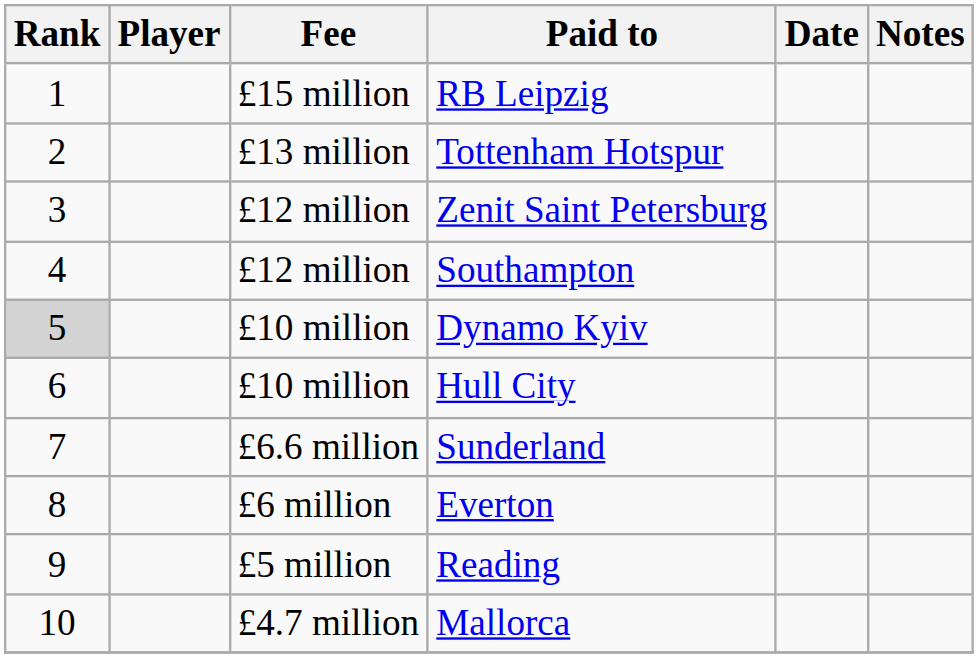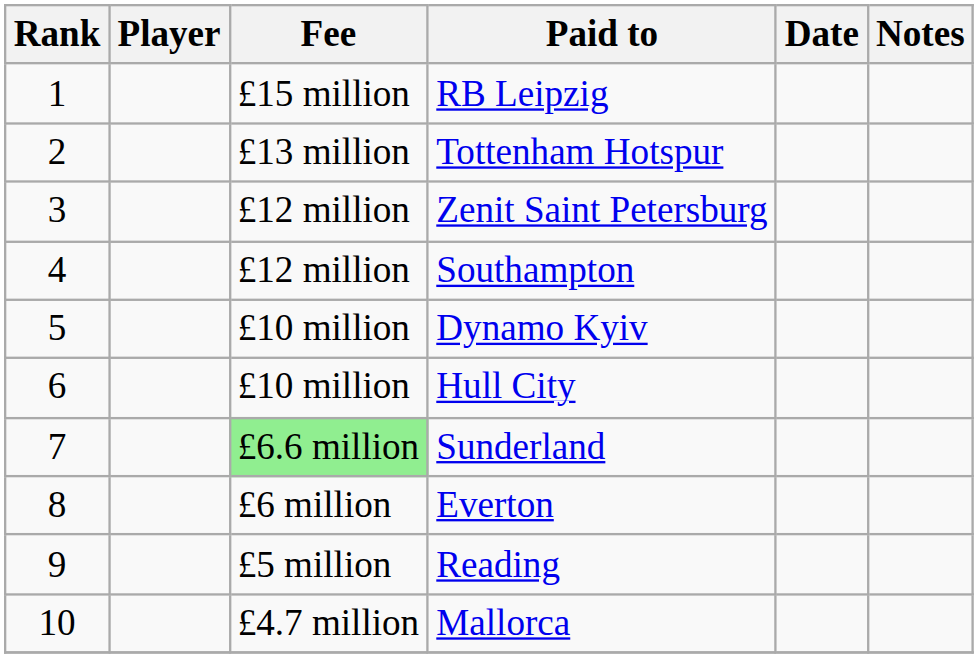(57, 328) lightgrey background -> (57, 328) no background
(328, 446) no background -> (328, 446) lightgreen background
